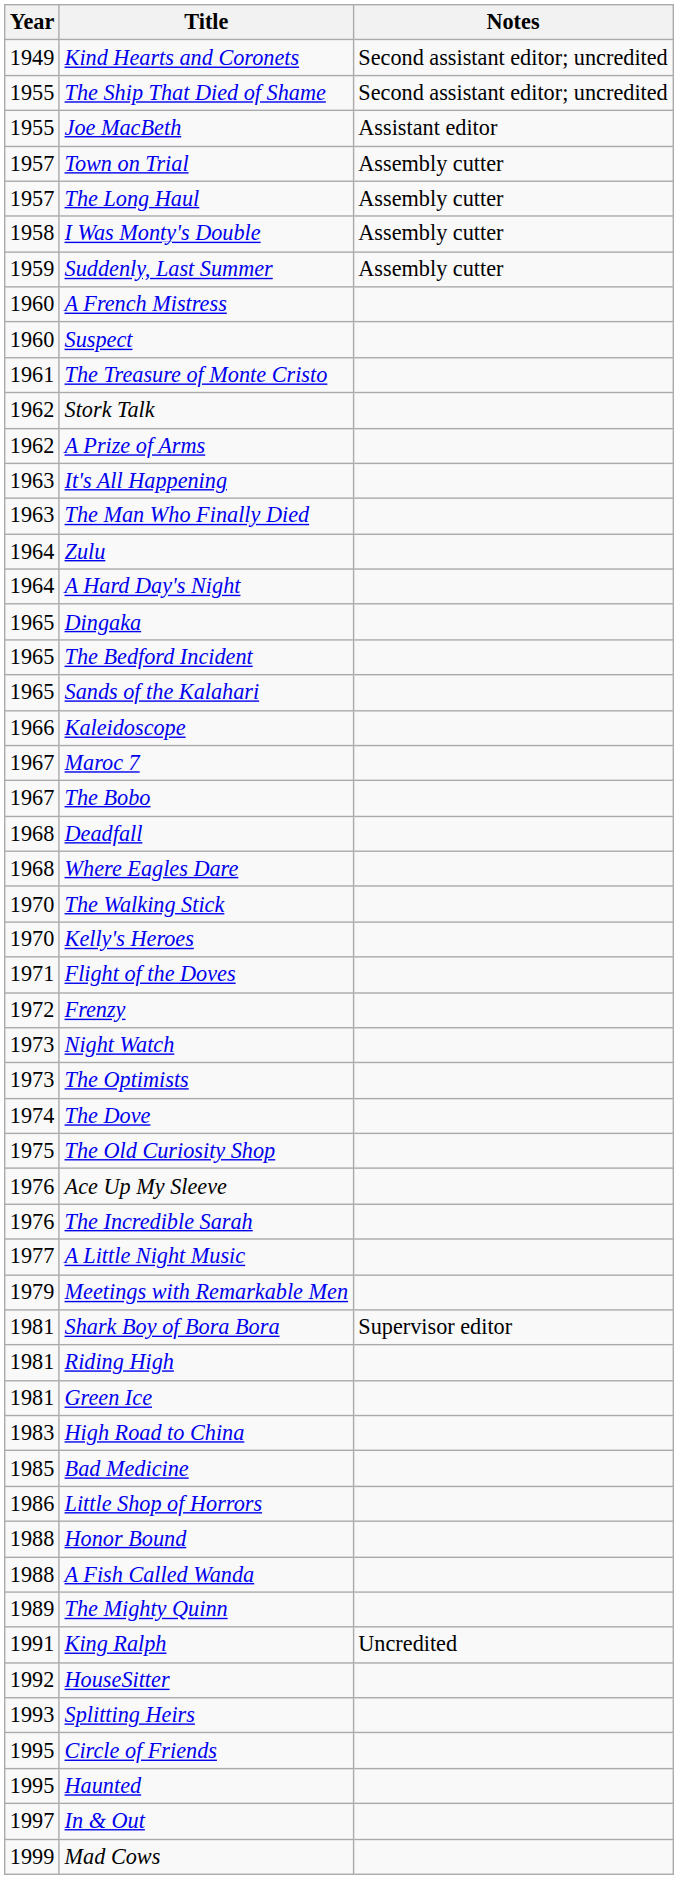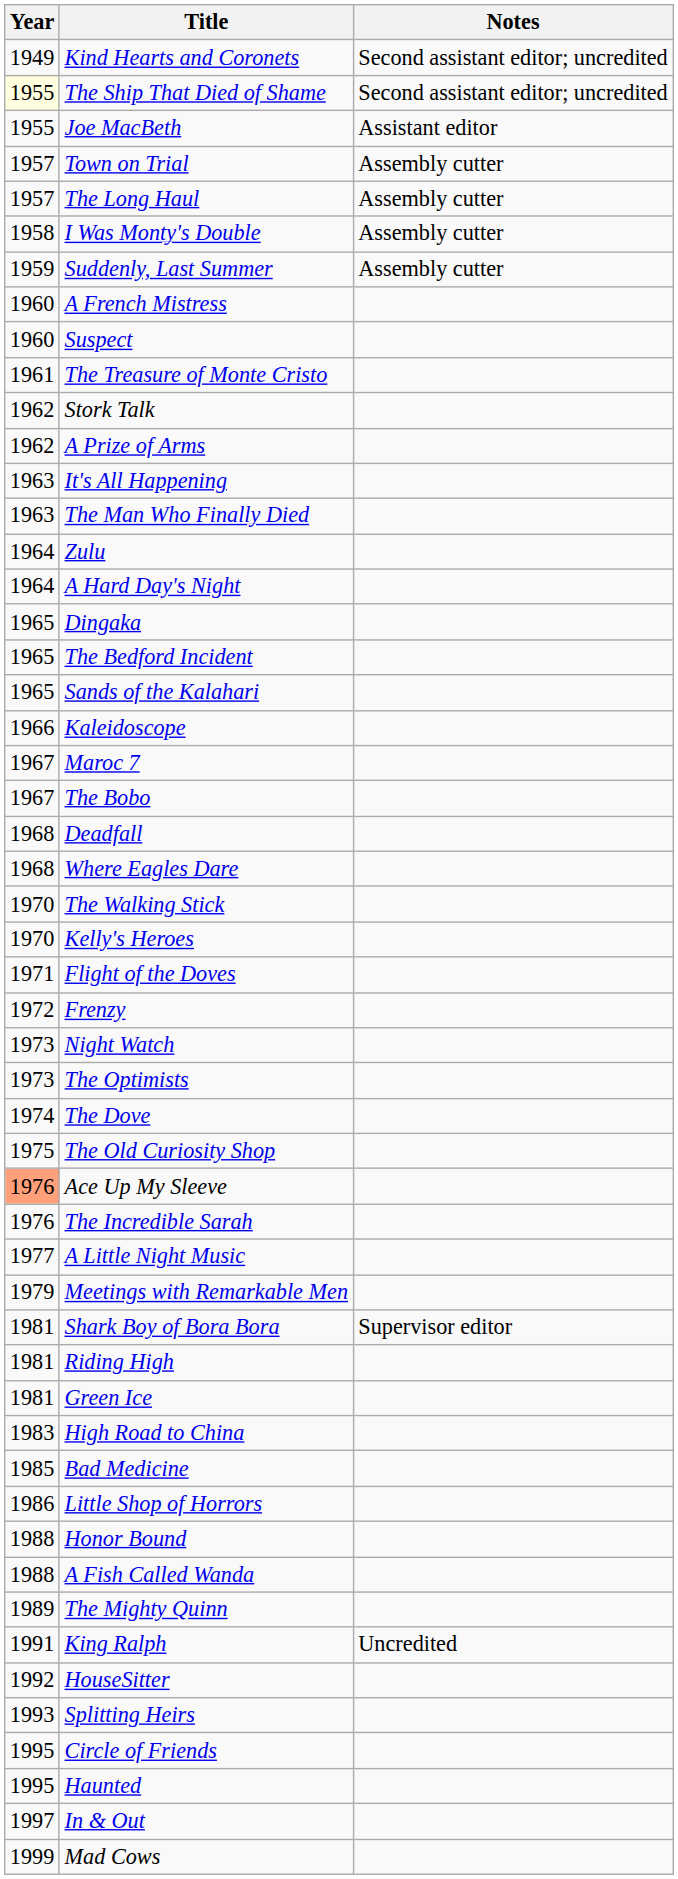(32, 92) no background -> (32, 92) lightyellow background
(32, 1186) no background -> (32, 1186) lightsalmon background
